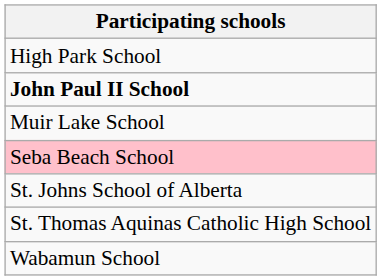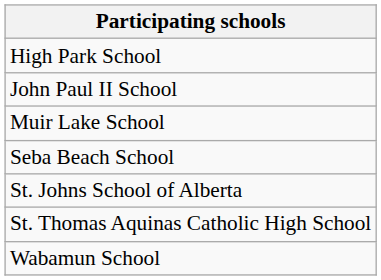(99, 89) bold -> (94, 89) normal
(92, 156) pink background -> (92, 156) no background
